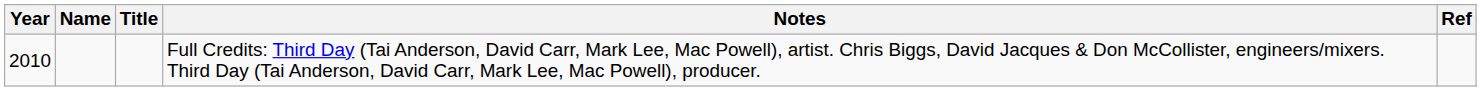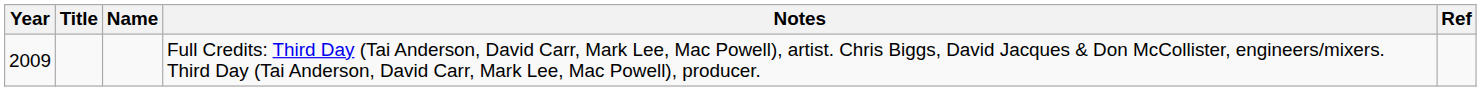columns swapped: (85, 19) <-> (139, 19)
(30, 60) 2010 -> (30, 60) 2009
